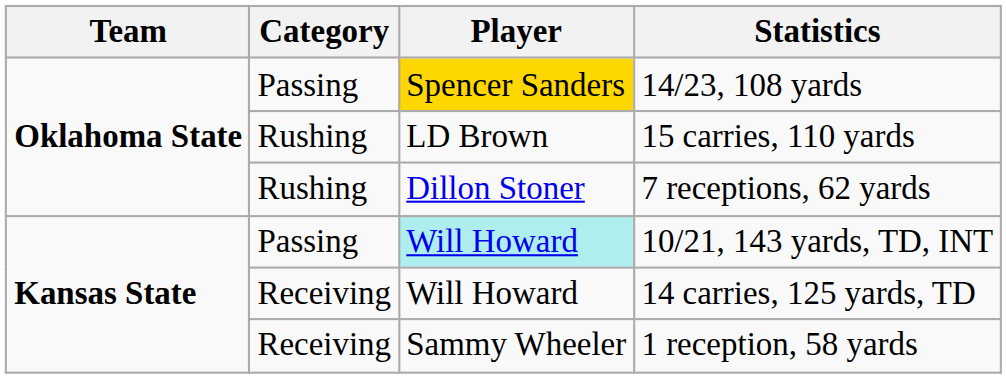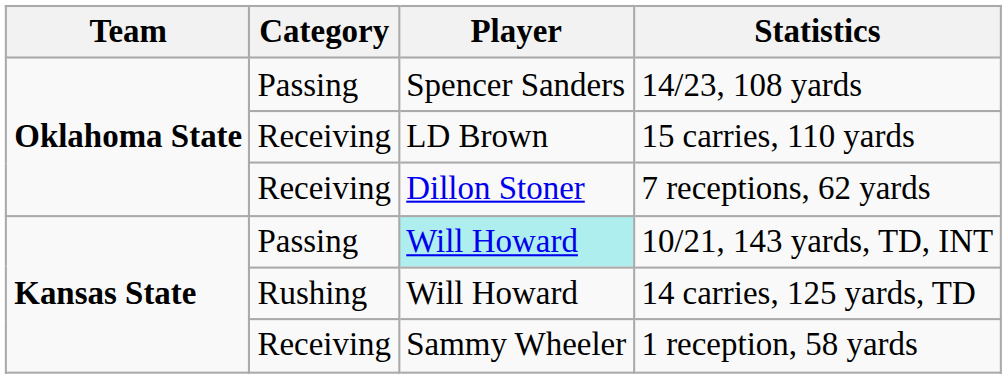(516, 83) gold background -> (516, 83) no background
(312, 136) Rushing -> (324, 136) Receiving
(312, 188) Rushing -> (324, 188) Receiving
(324, 292) Receiving -> (312, 292) Rushing
